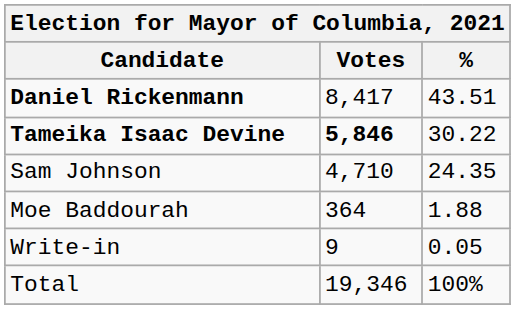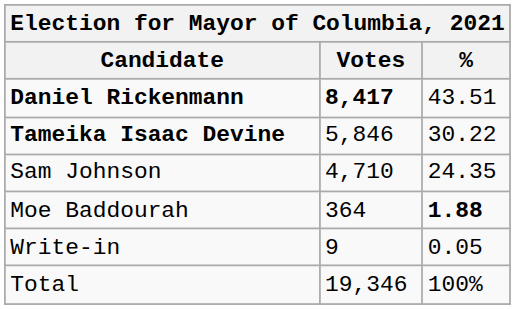(359, 98) normal -> (359, 98) bold
(359, 135) bold -> (359, 135) normal
(455, 210) normal -> (455, 210) bold
